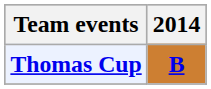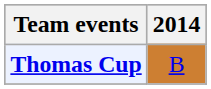(177, 63) bold -> (177, 63) normal
